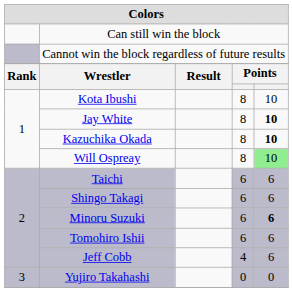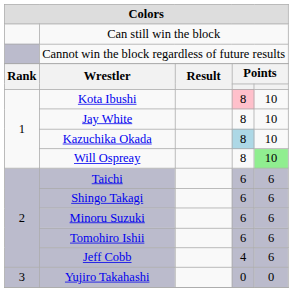(243, 99) no background -> (243, 99) pink background
(271, 119) bold -> (271, 119) normal
(243, 138) no background -> (243, 138) lightblue background
(271, 138) bold -> (271, 138) normal
(271, 218) bold -> (271, 218) normal
